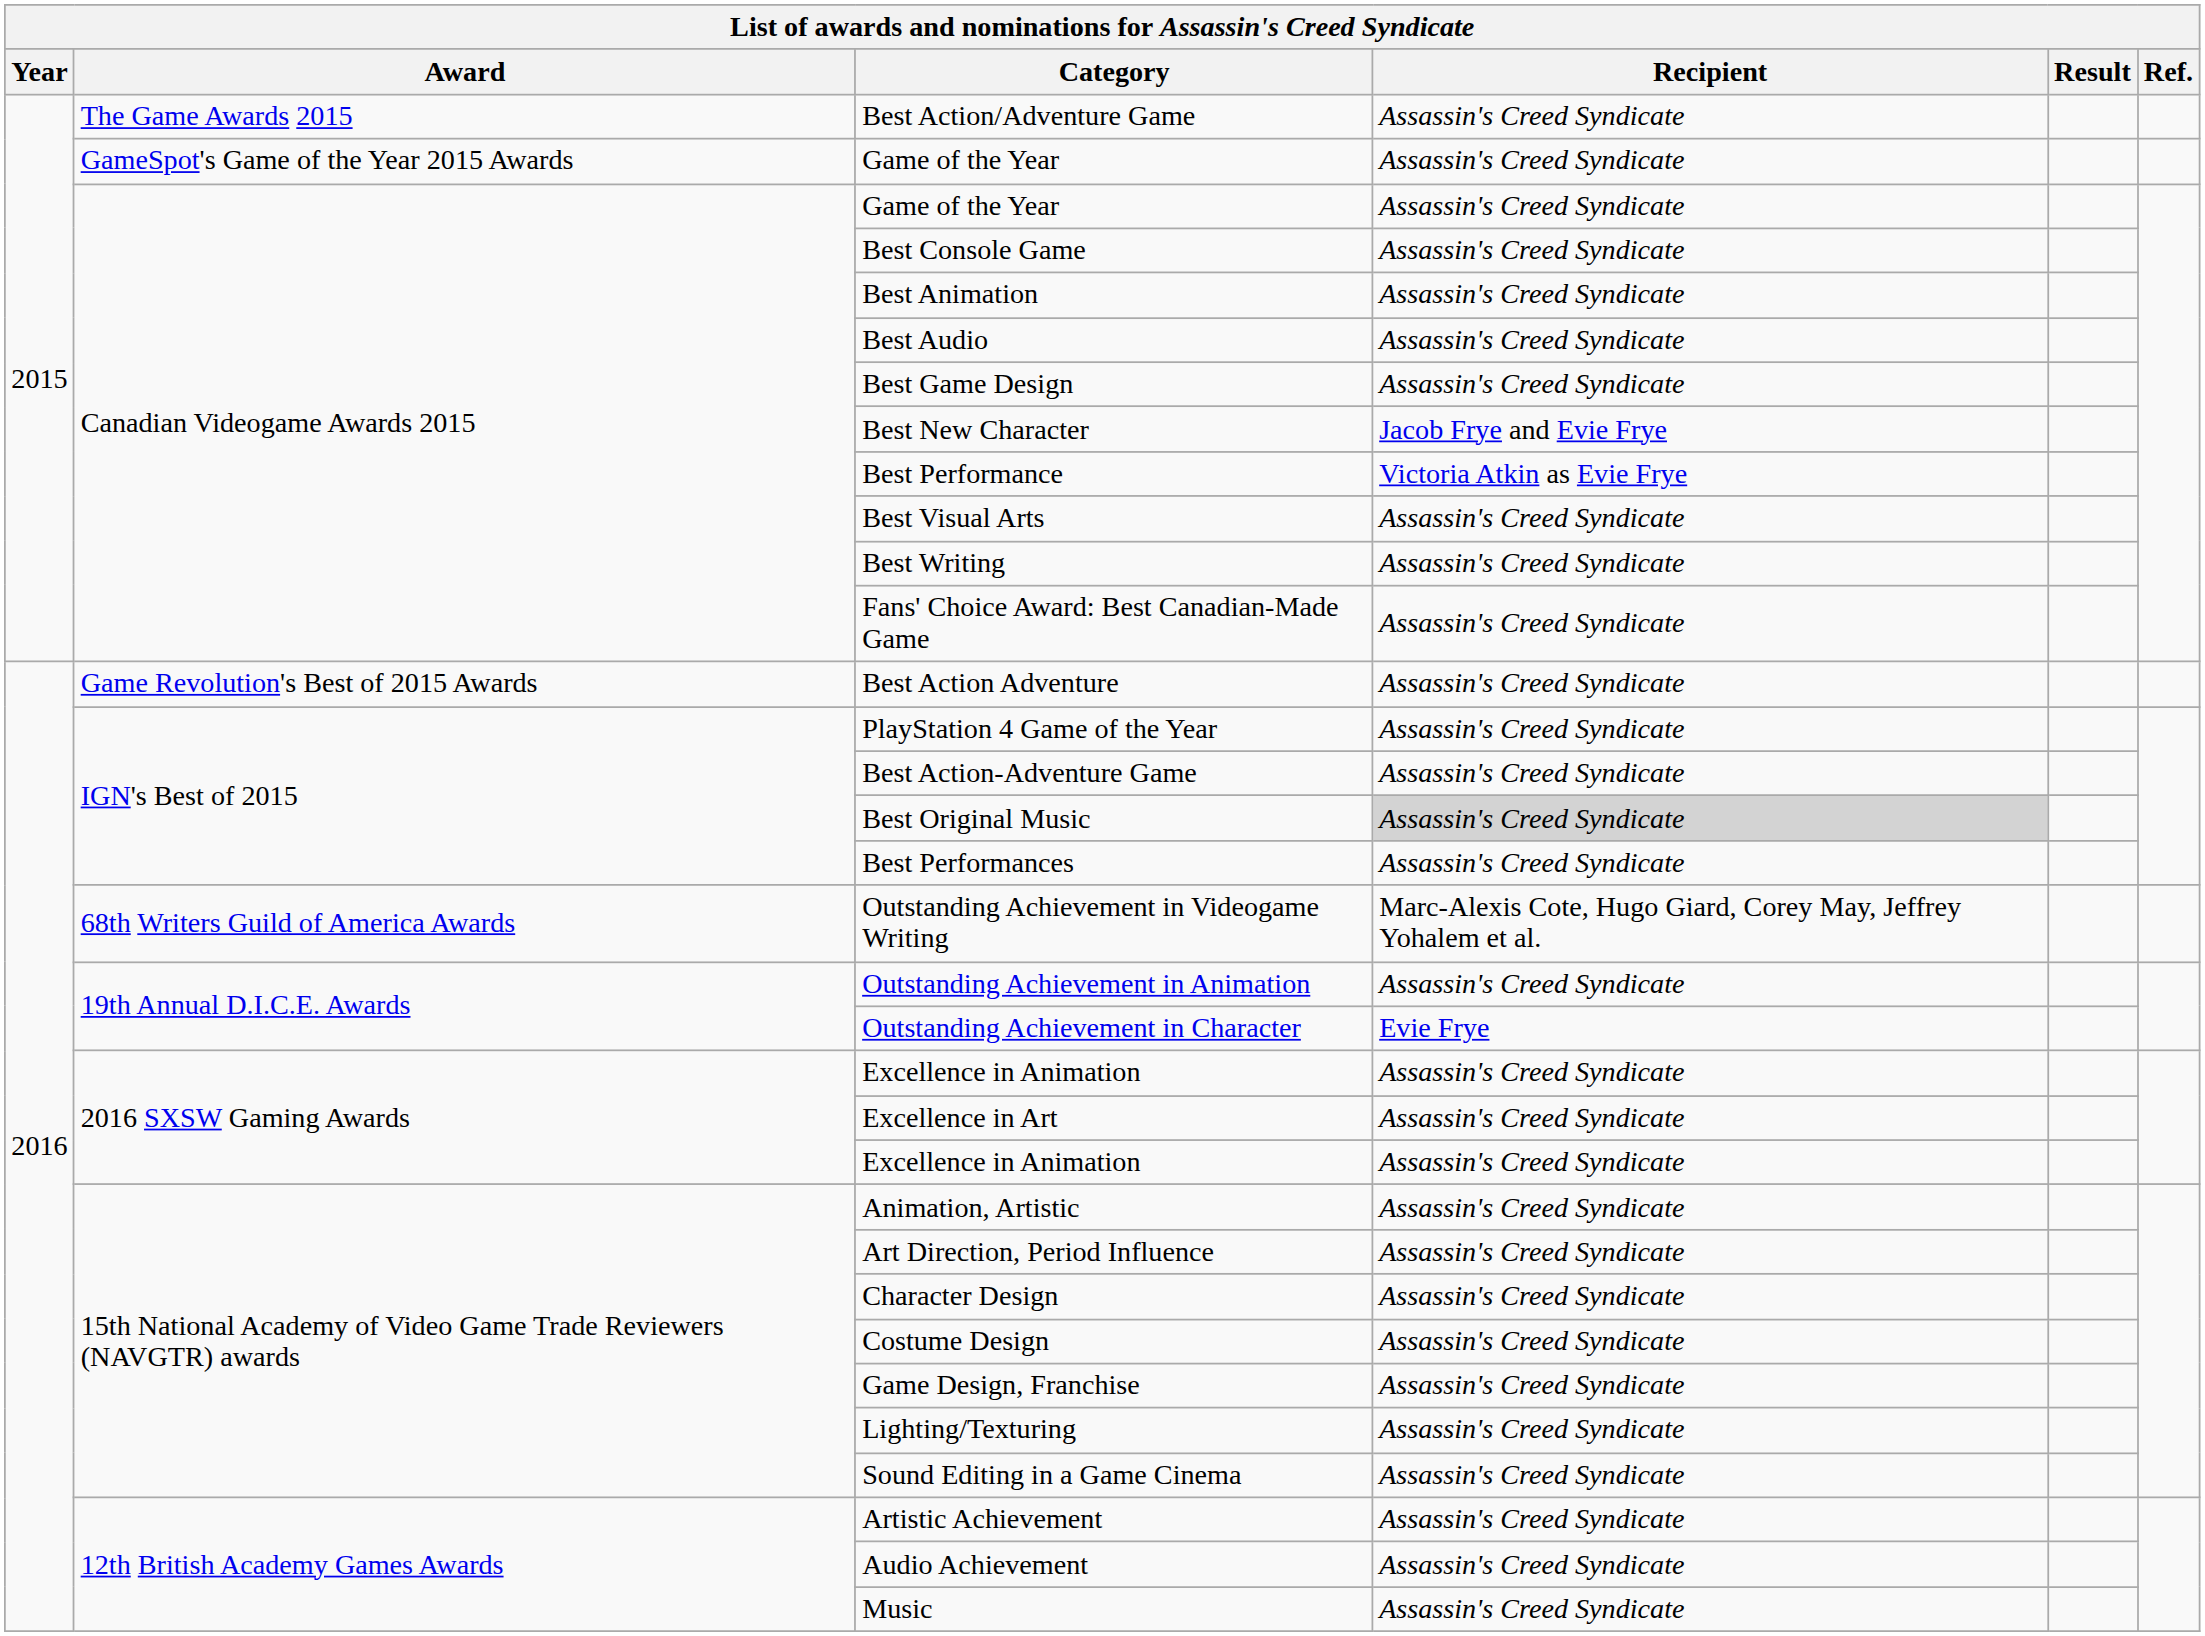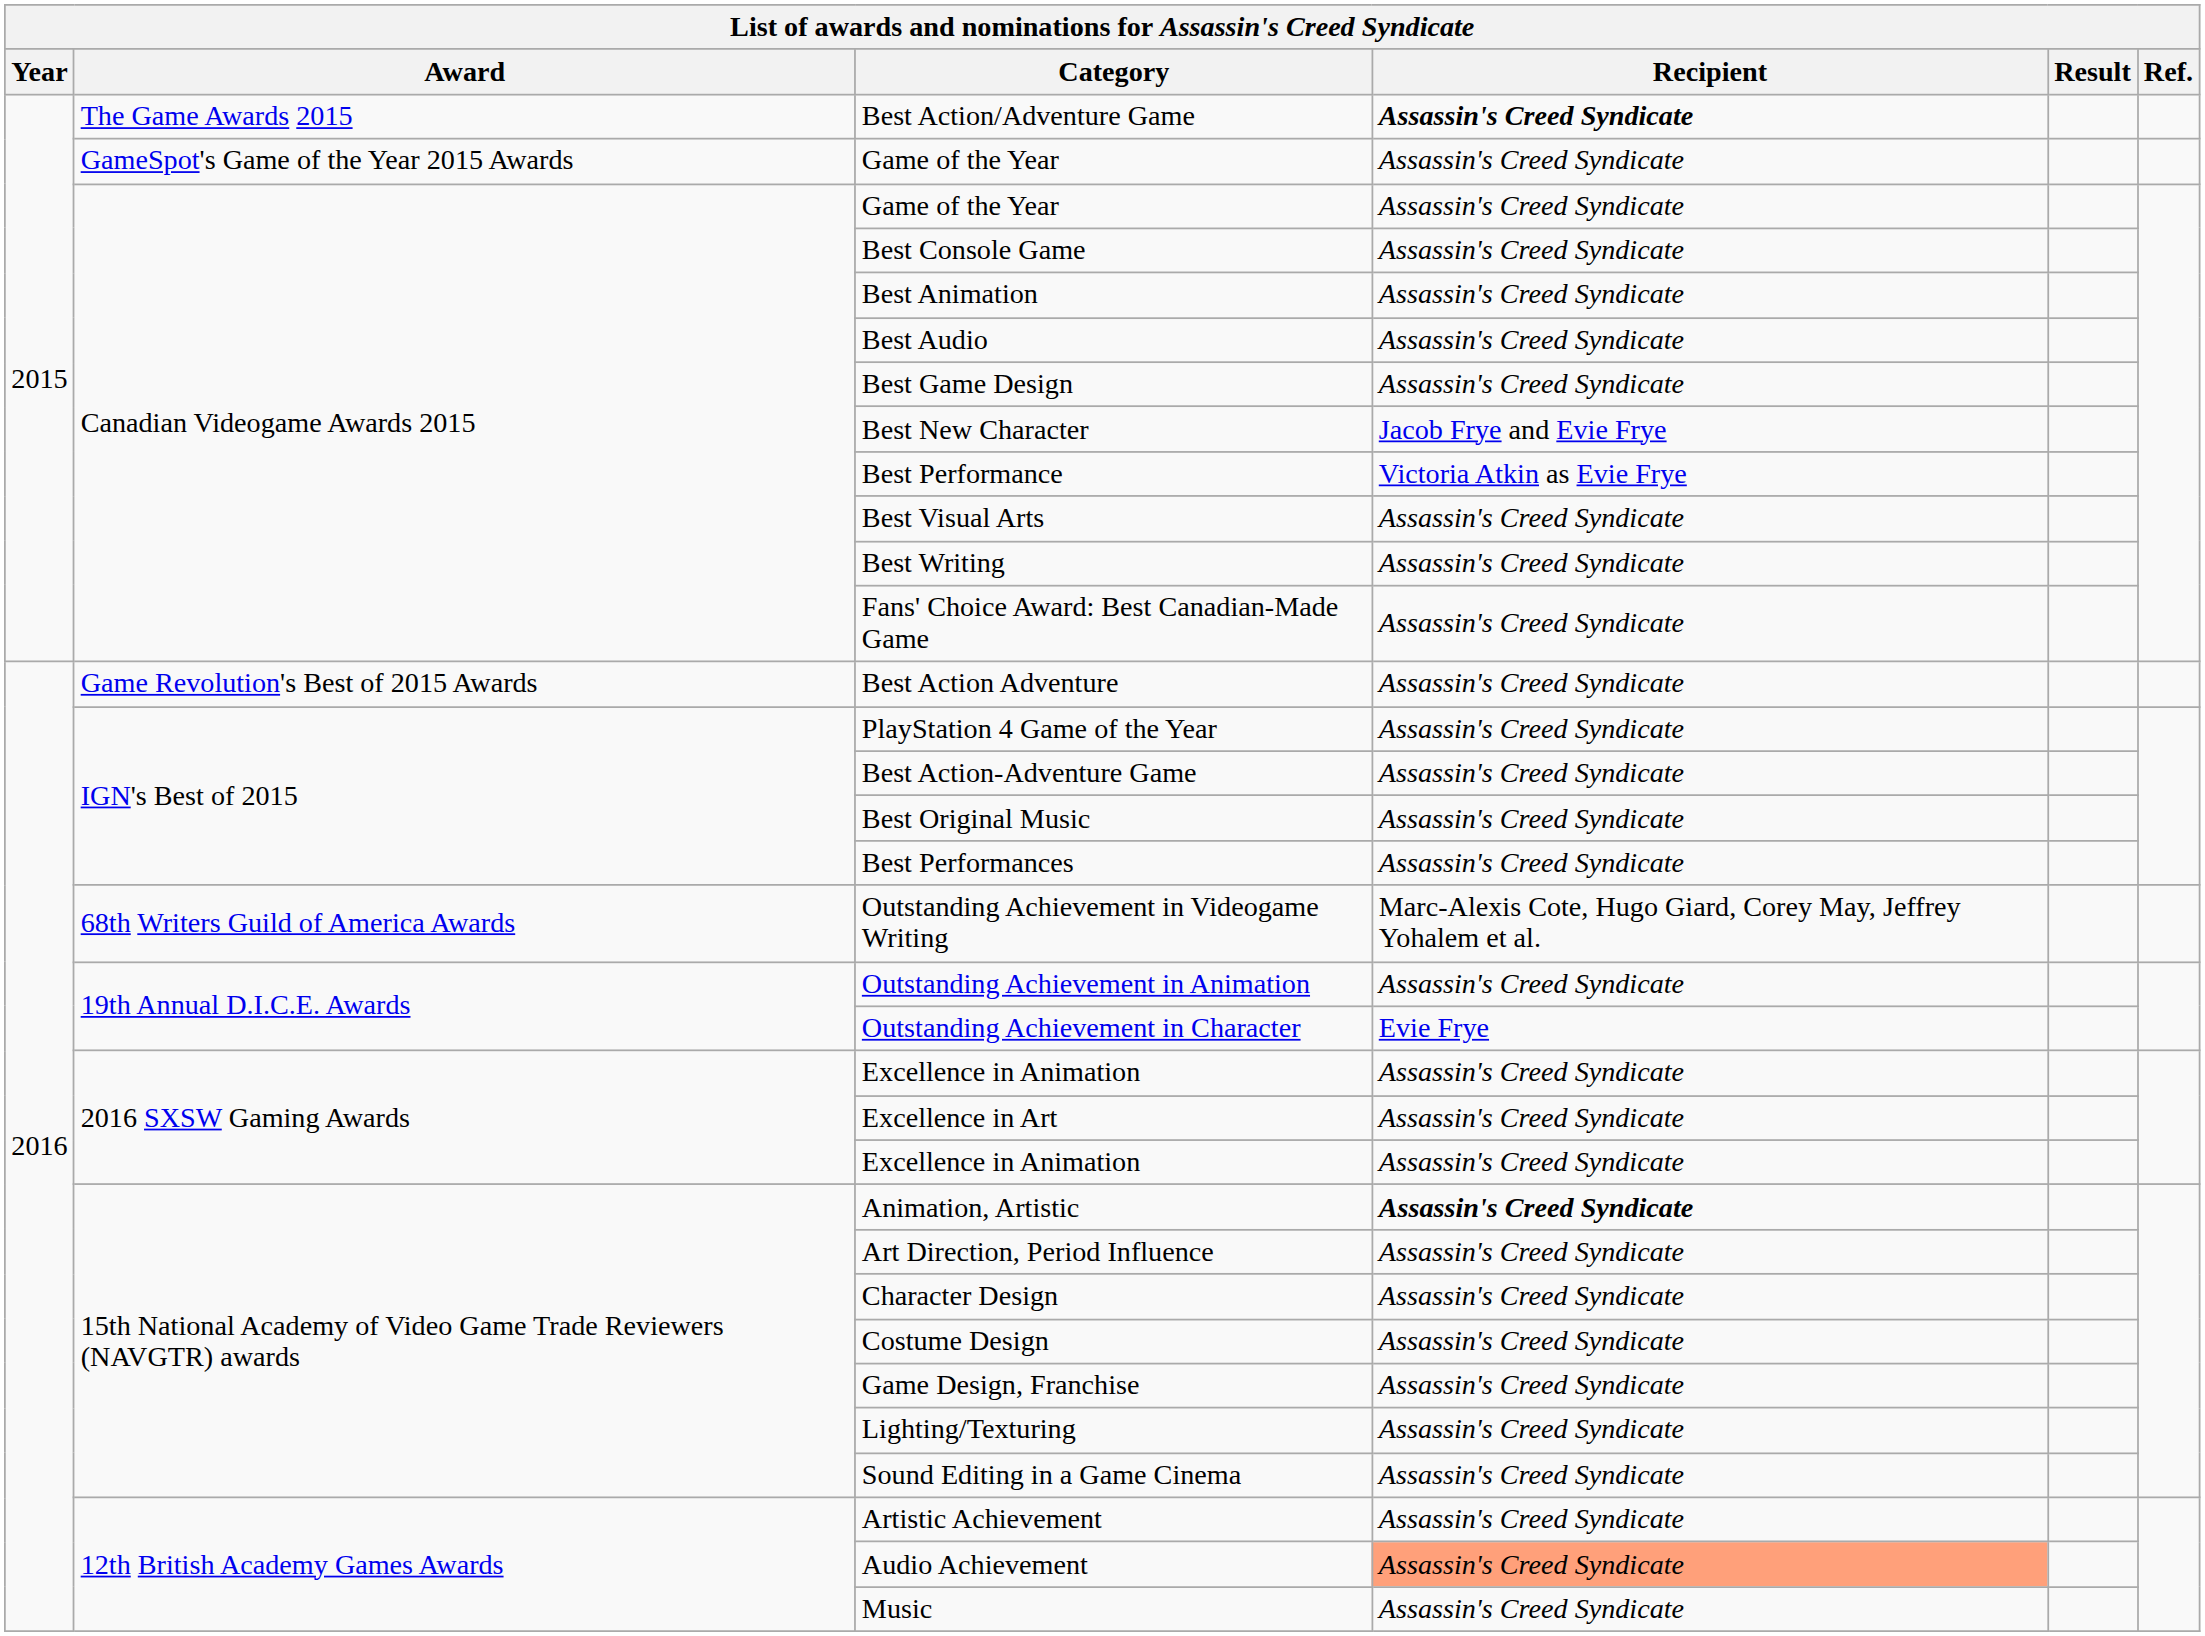(1532, 116) normal -> (1536, 116) bold
(1532, 817) lightgrey background -> (1531, 817) no background
(1532, 1206) normal -> (1536, 1206) bold
(1532, 1563) no background -> (1531, 1563) lightsalmon background
